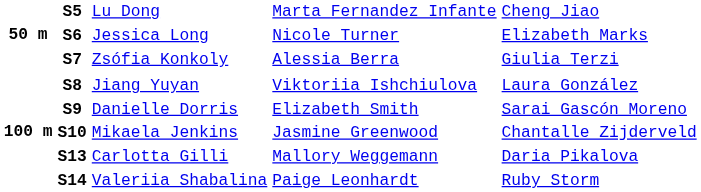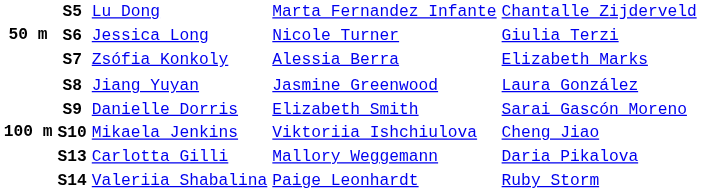(550, 12) Cheng Jiao -> (599, 12) Chantalle Zijderveld
(575, 35) Elizabeth Marks -> (560, 35) Giulia Terzi
(560, 59) Giulia Terzi -> (575, 59) Elizabeth Marks
(375, 85) Viktoriia Ishchiulova -> (355, 85) Jasmine Greenwood
(355, 133) Jasmine Greenwood -> (375, 133) Viktoriia Ishchiulova
(599, 133) Chantalle Zijderveld -> (550, 133) Cheng Jiao
